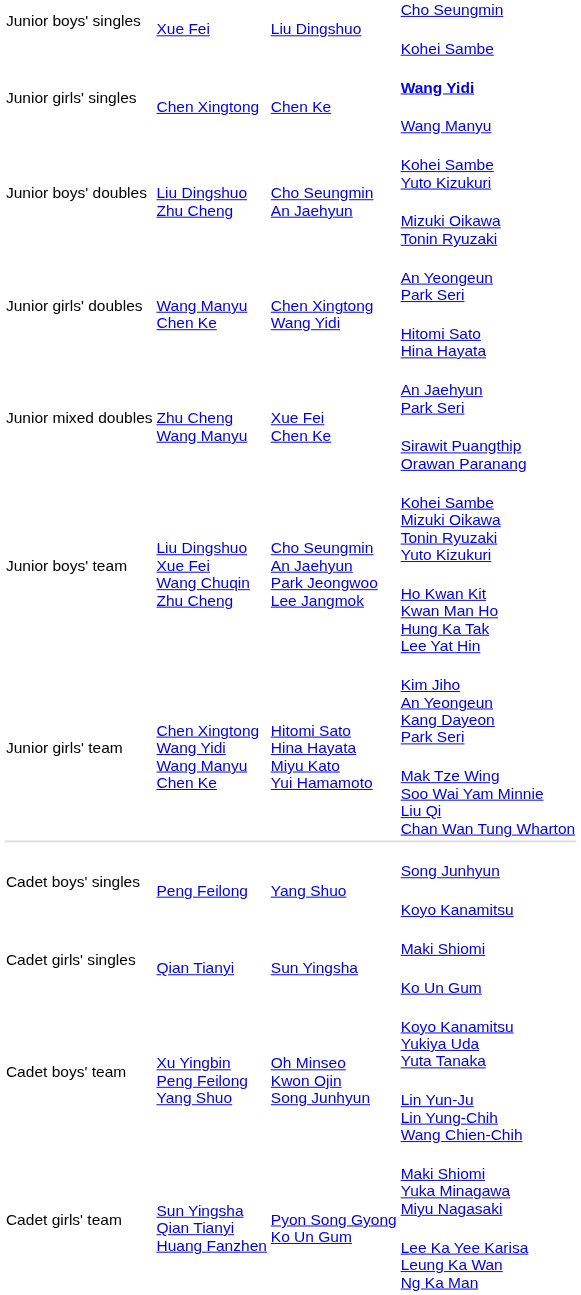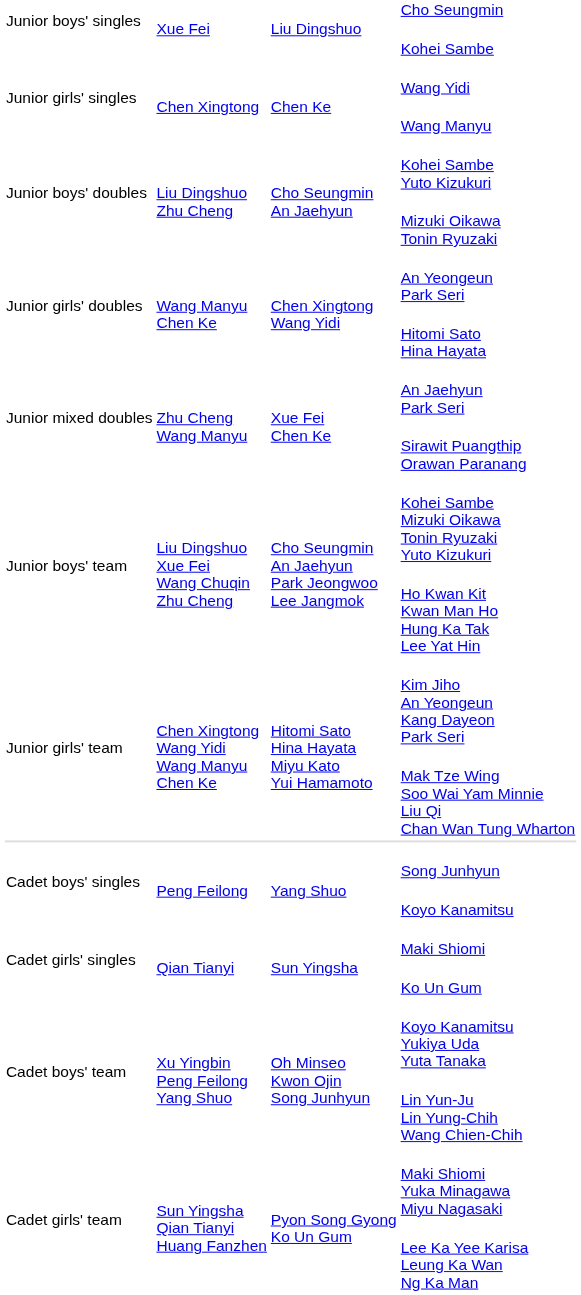(437, 87) bold -> (435, 87) normal
